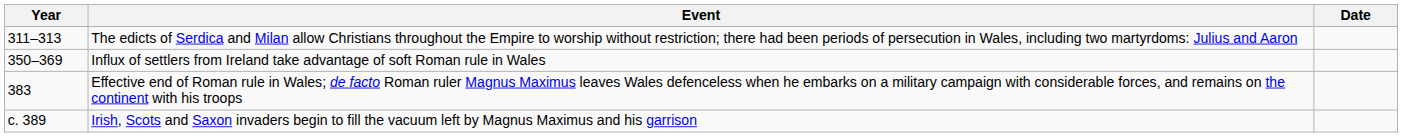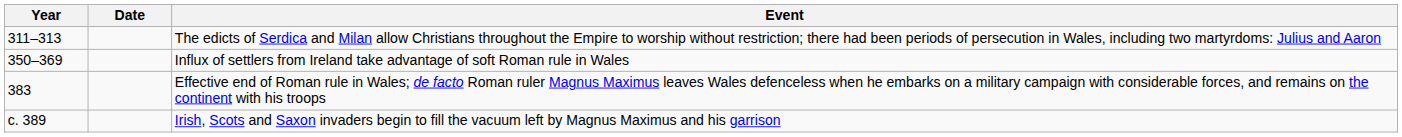columns swapped: (1356, 15) <-> (701, 15)
